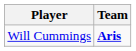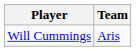(109, 35) bold -> (108, 35) normal
